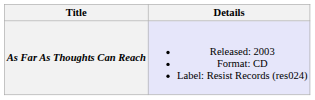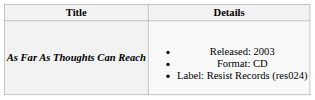(229, 64) lavender background -> (229, 64) no background
